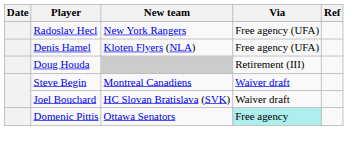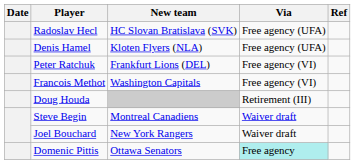(145, 30) New York Rangers -> (174, 30) HC Slovan Bratislava (SVK)
+ row: (64, 64)
+ row: (69, 82)
(167, 99) HC Slovan Bratislava (SVK) -> (152, 133) New York Rangers
